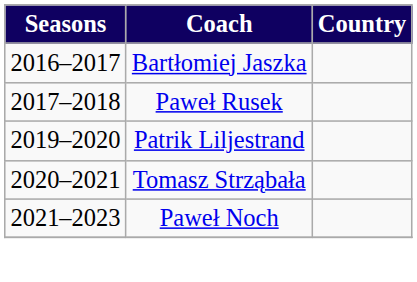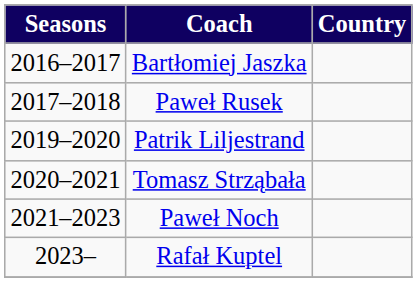+ row: (219, 256)
